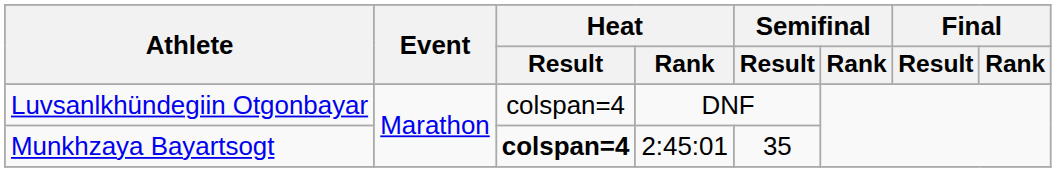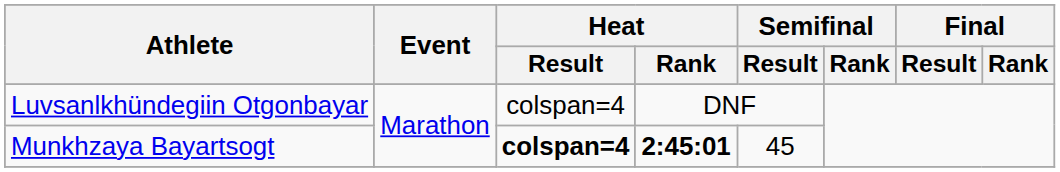(685, 146) normal -> (686, 146) bold
(777, 146) 35 -> (780, 146) 45
